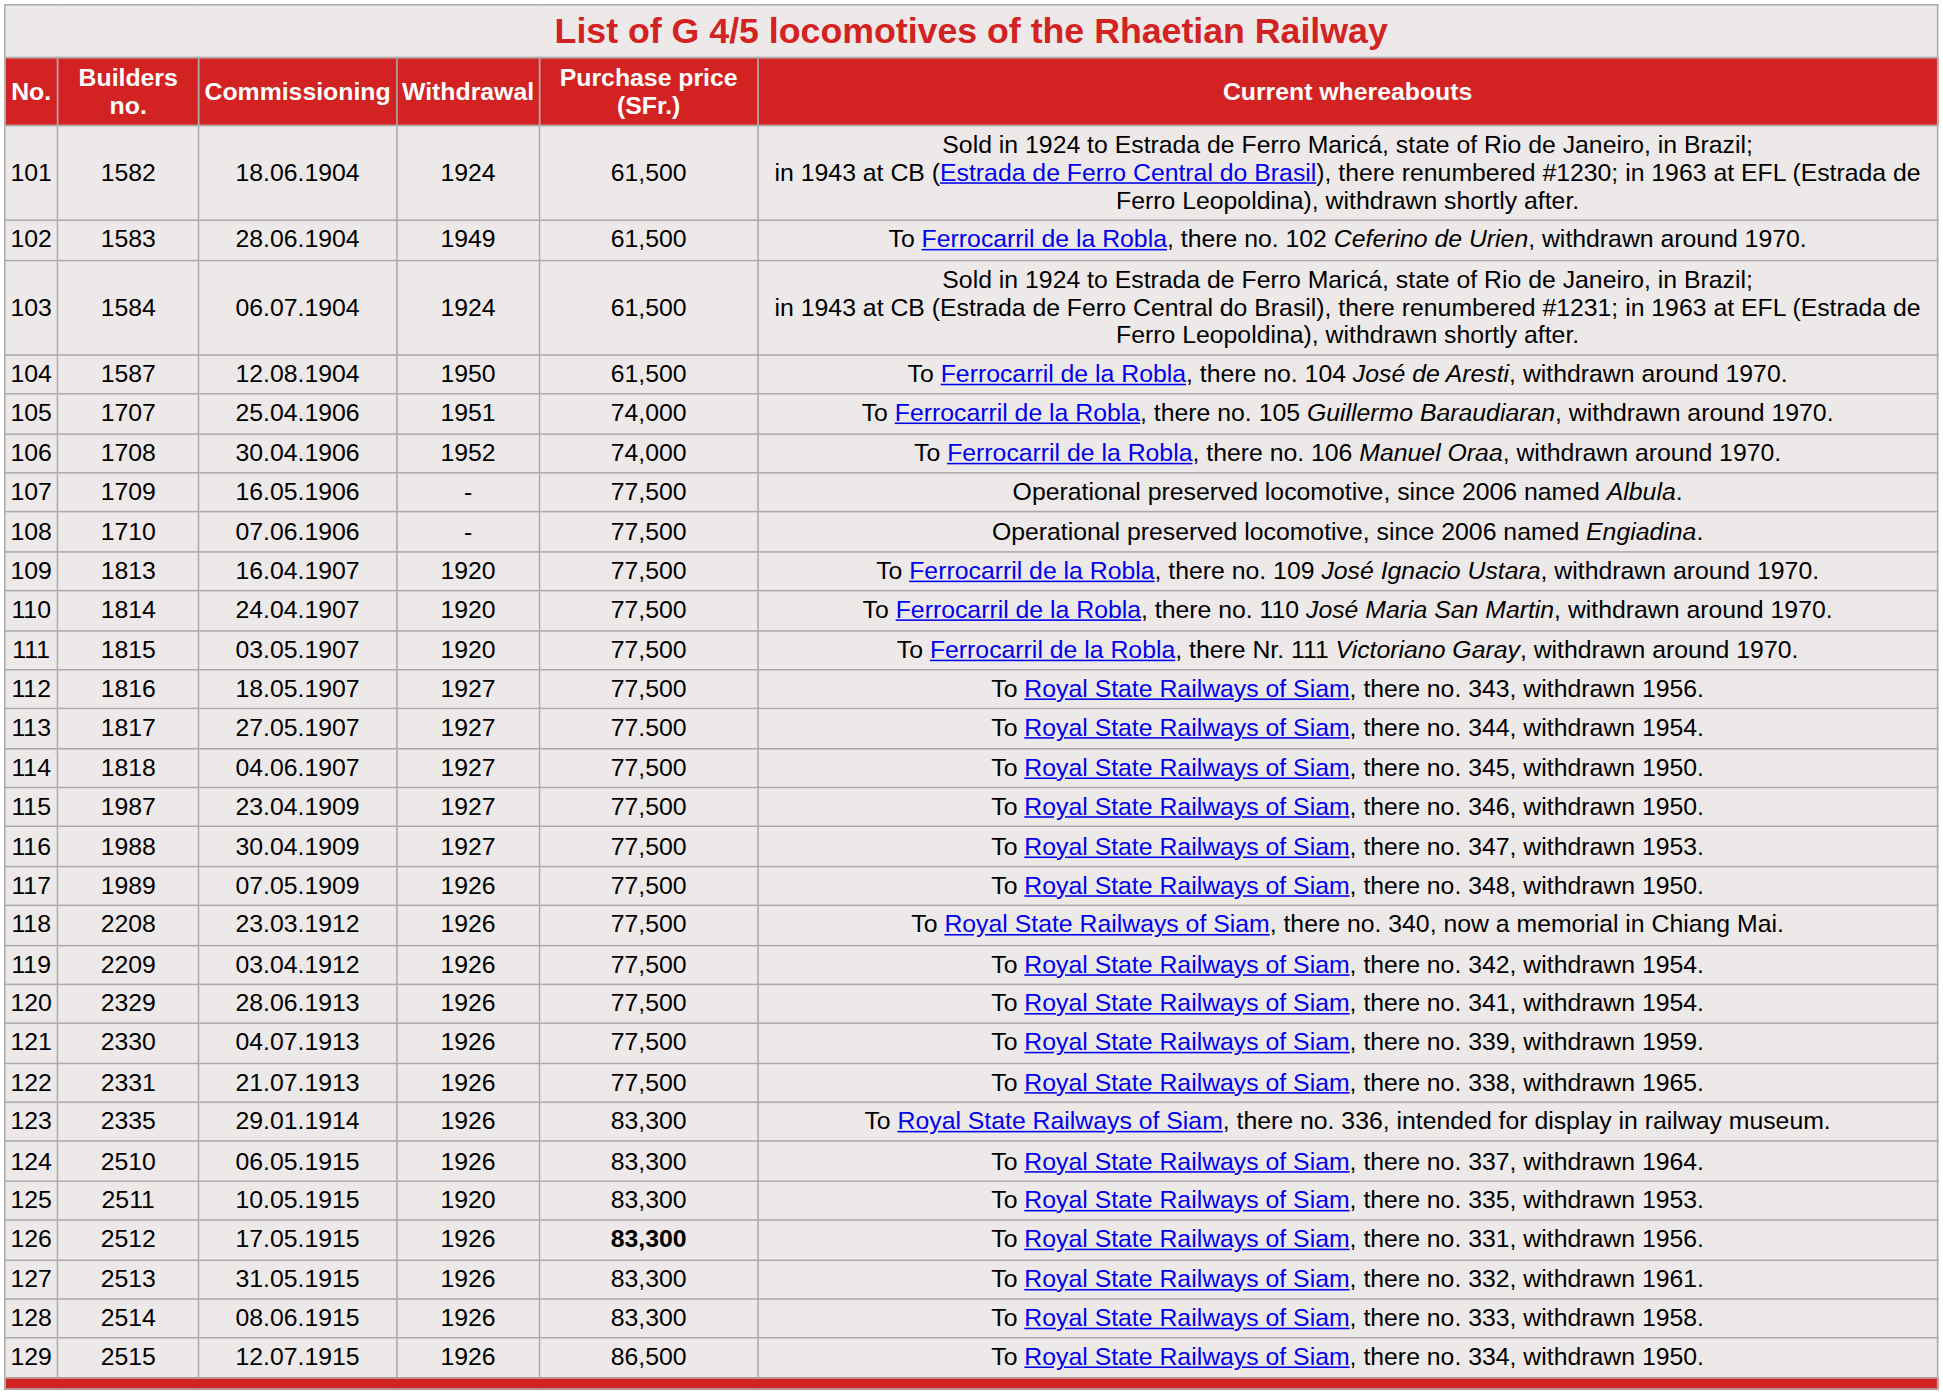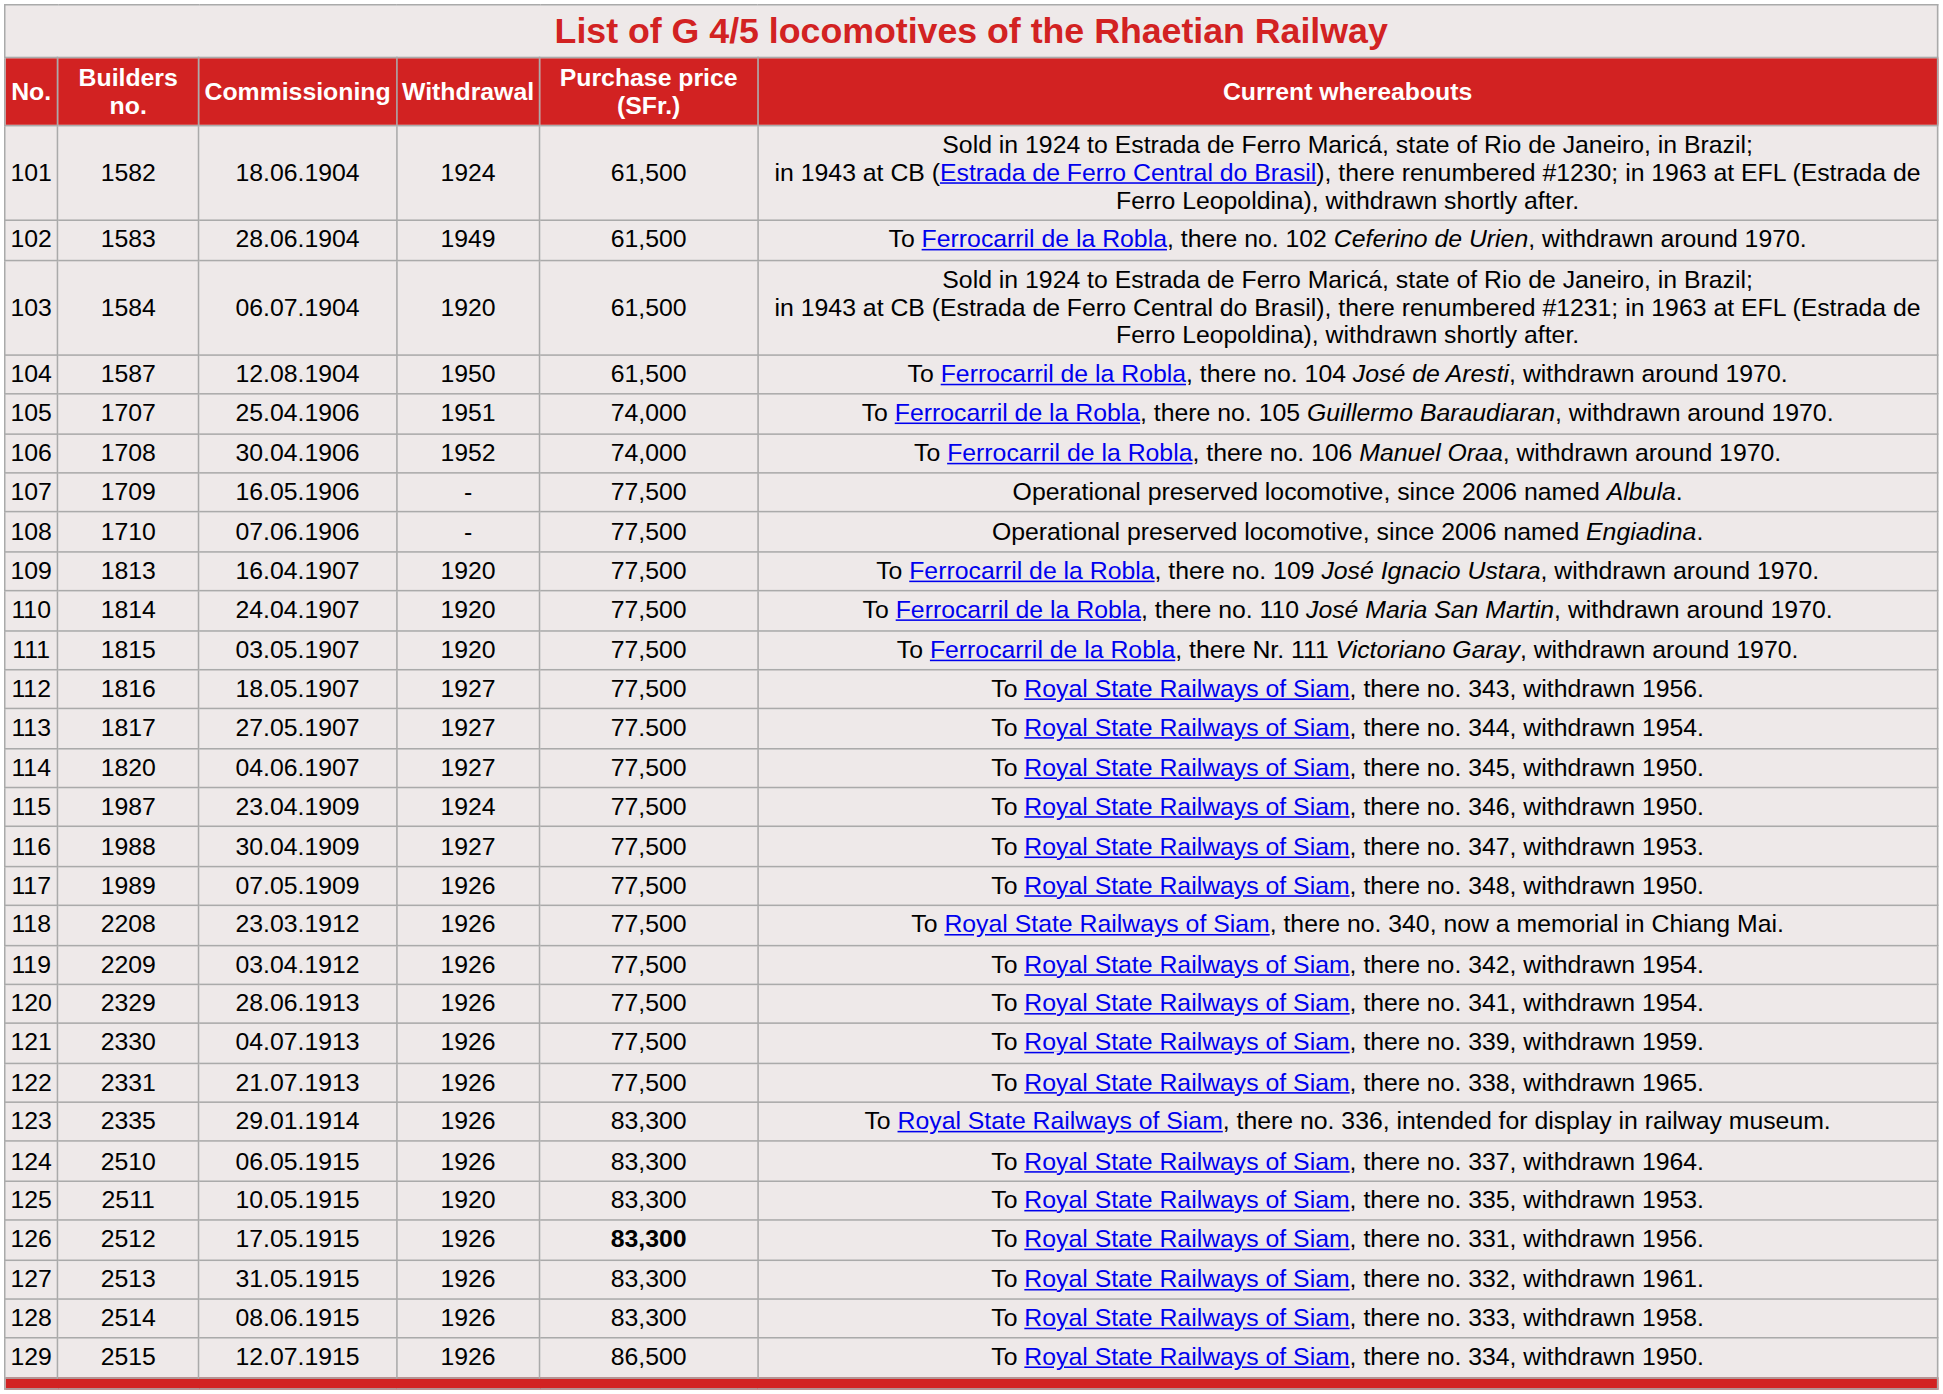(468, 307) 1924 -> (468, 307) 1920
(128, 767) 1818 -> (128, 767) 1820
(468, 806) 1927 -> (468, 806) 1924
